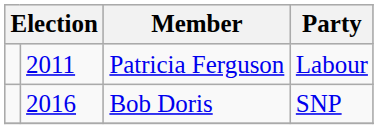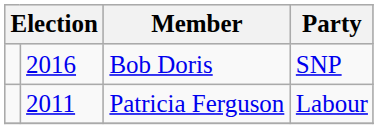rows swapped: (197, 63) <-> (161, 103)
